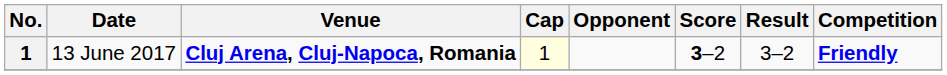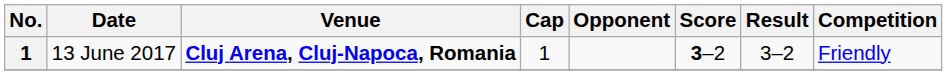(545, 53) lightyellow background -> (545, 53) no background
(858, 53) bold -> (854, 53) normal
